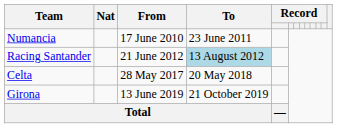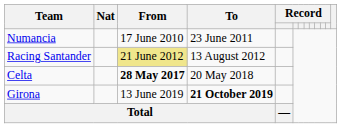(152, 56) no background -> (152, 56) khaki background
(226, 56) lightblue background -> (228, 56) no background
(152, 75) normal -> (153, 75) bold
(229, 94) normal -> (232, 94) bold
